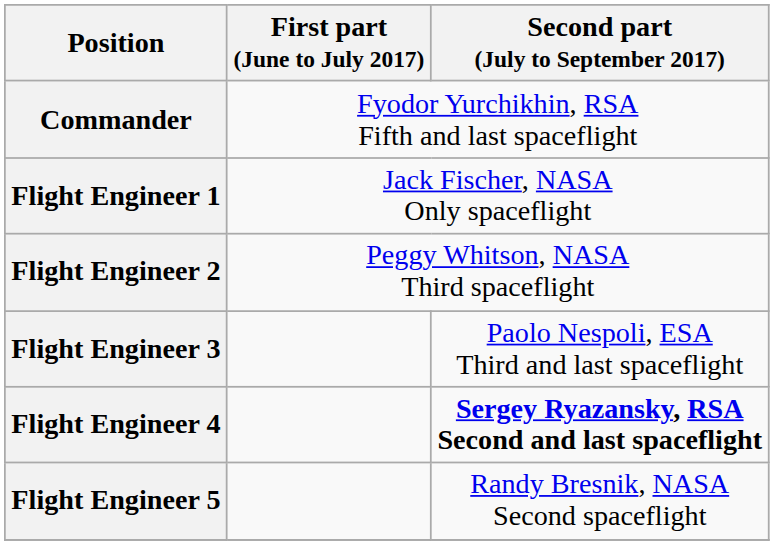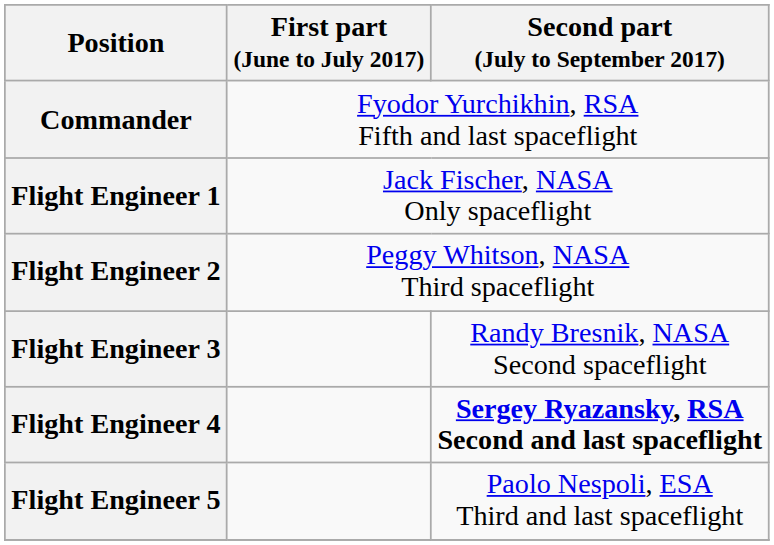(600, 348) Paolo Nespoli, ESA Third and last spaceflight -> (600, 348) Randy Bresnik, NASA Second spaceflight
(600, 500) Randy Bresnik, NASA Second spaceflight -> (600, 500) Paolo Nespoli, ESA Third and last spaceflight
